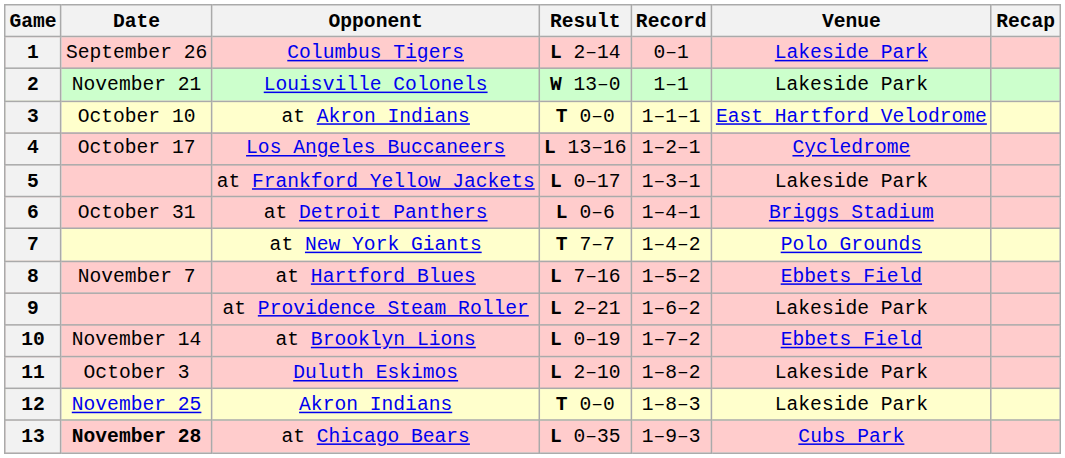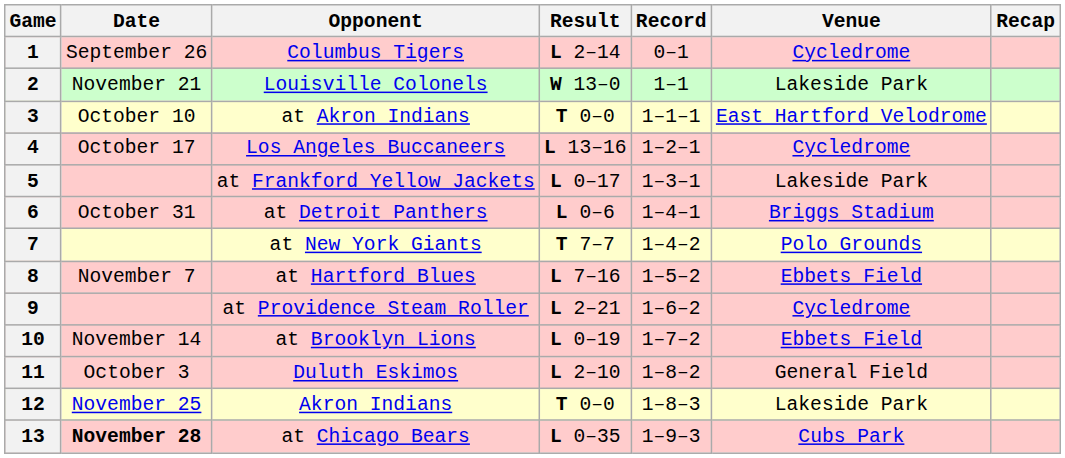(851, 53) Lakeside Park -> (851, 53) Cycledrome
(851, 309) Lakeside Park -> (851, 309) Cycledrome
(851, 373) Lakeside Park -> (851, 373) General Field
